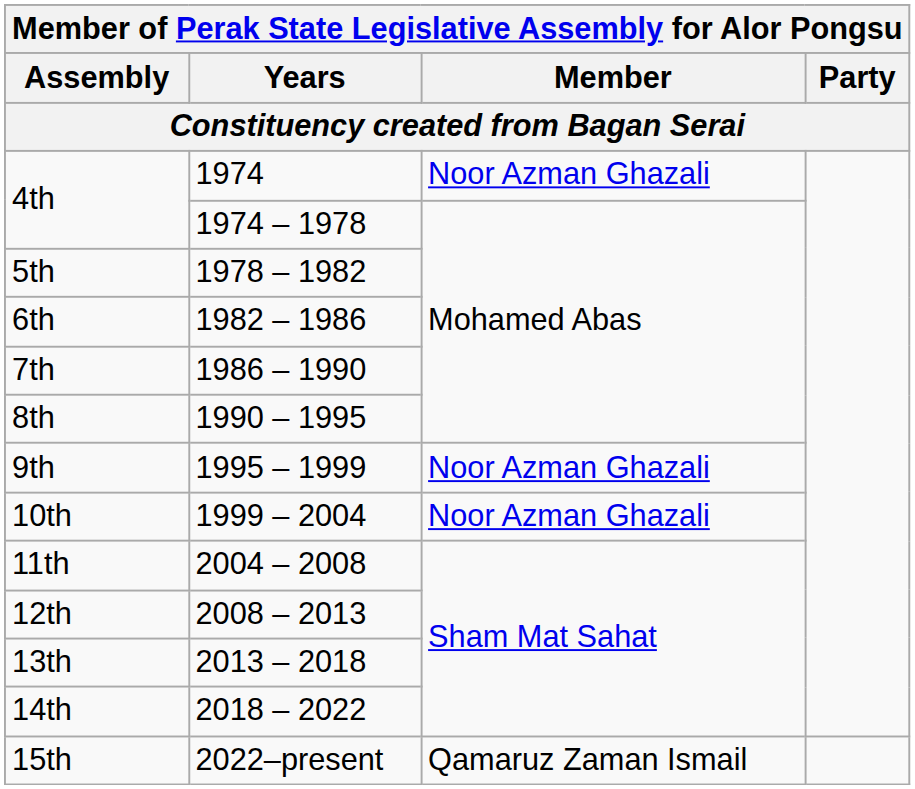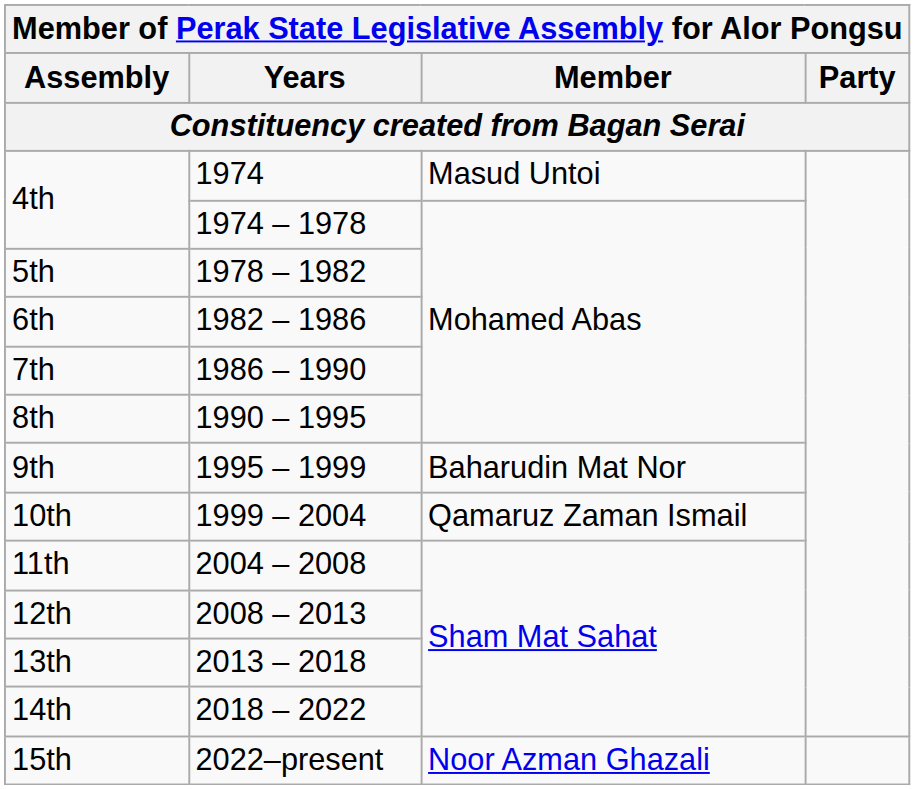(569, 175) Noor Azman Ghazali -> (514, 175) Masud Untoi
(569, 467) Noor Azman Ghazali -> (557, 467) Baharudin Mat Nor
(569, 516) Noor Azman Ghazali -> (588, 516) Qamaruz Zaman Ismail
(588, 759) Qamaruz Zaman Ismail -> (569, 759) Noor Azman Ghazali
